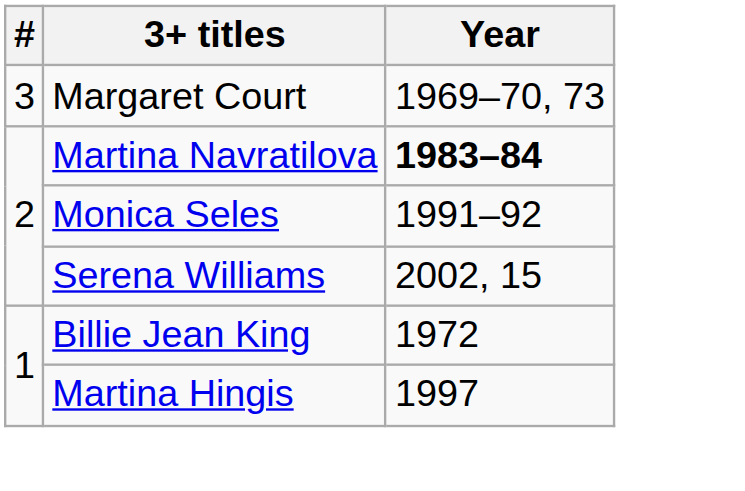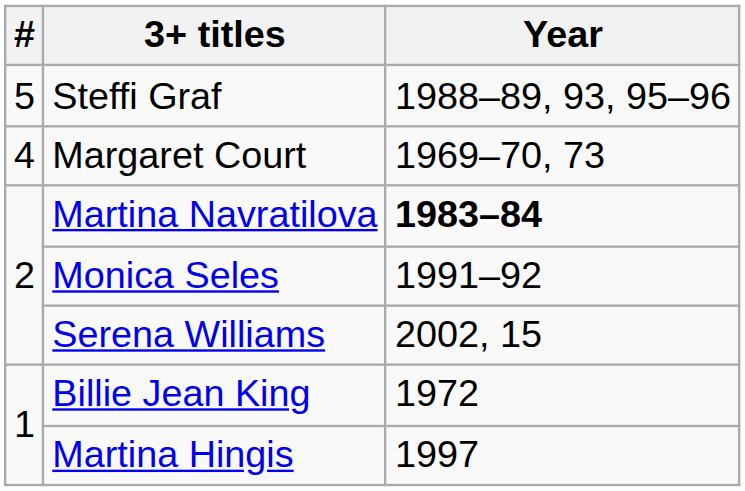+ row: (137, 95)
(24, 95) 3 -> (24, 154) 4
